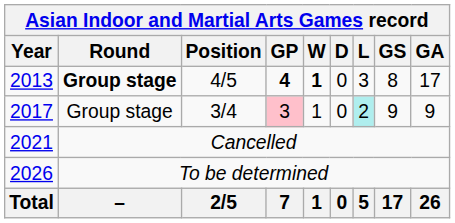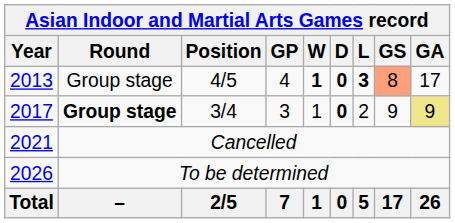(120, 81) bold -> (120, 81) normal
(285, 81) bold -> (285, 81) normal
(342, 81) normal -> (342, 81) bold
(364, 81) normal -> (364, 81) bold
(393, 81) no background -> (393, 81) lightsalmon background
(120, 112) normal -> (120, 112) bold
(285, 112) pink background -> (285, 112) no background
(342, 112) normal -> (342, 112) bold
(364, 112) paleturquoise background -> (364, 112) no background
(430, 112) no background -> (430, 112) khaki background
